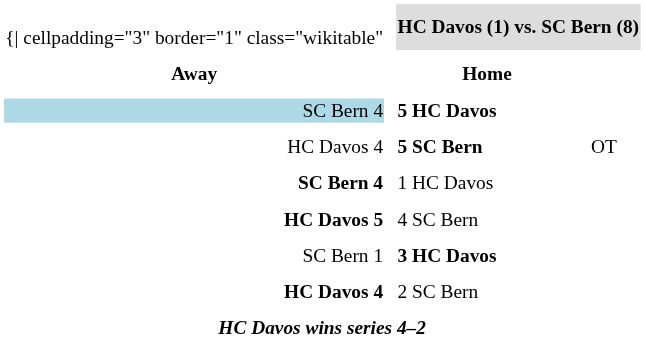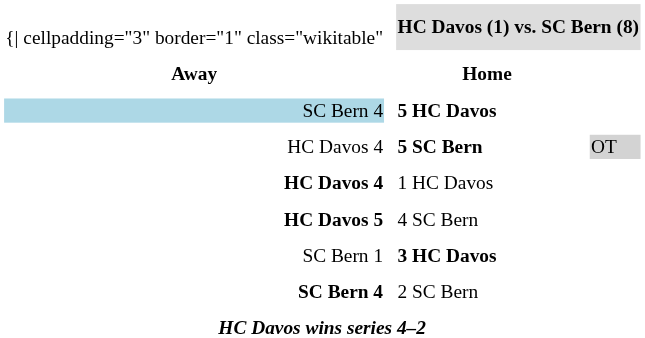(604, 146) no background -> (604, 146) lightgrey background
(341, 183) SC Bern 4 -> (334, 183) HC Davos 4
(334, 291) HC Davos 4 -> (341, 291) SC Bern 4
